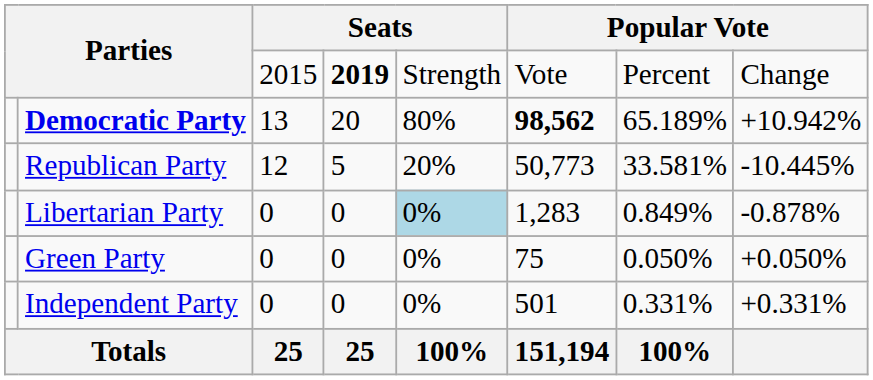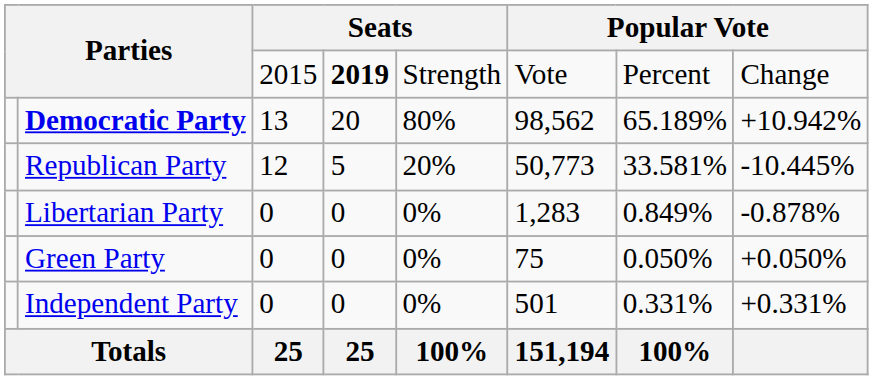(555, 119) bold -> (555, 119) normal
(422, 212) lightblue background -> (422, 212) no background
